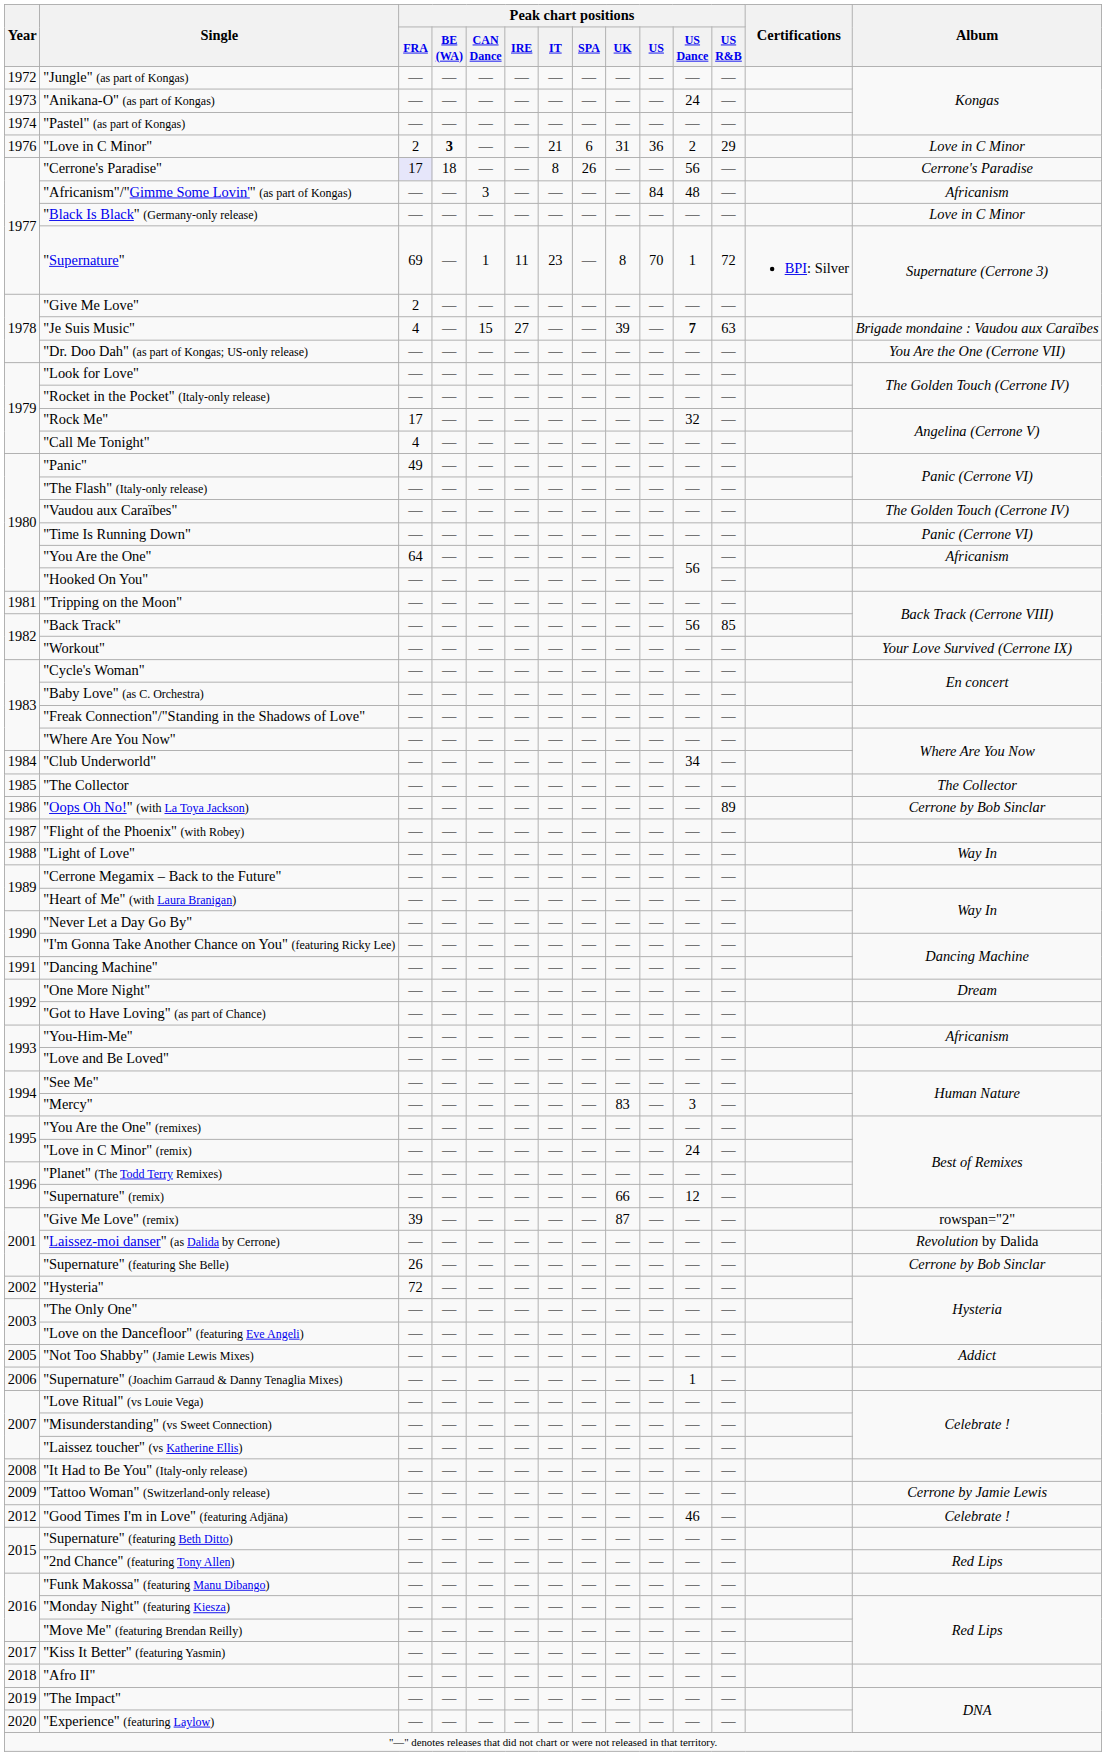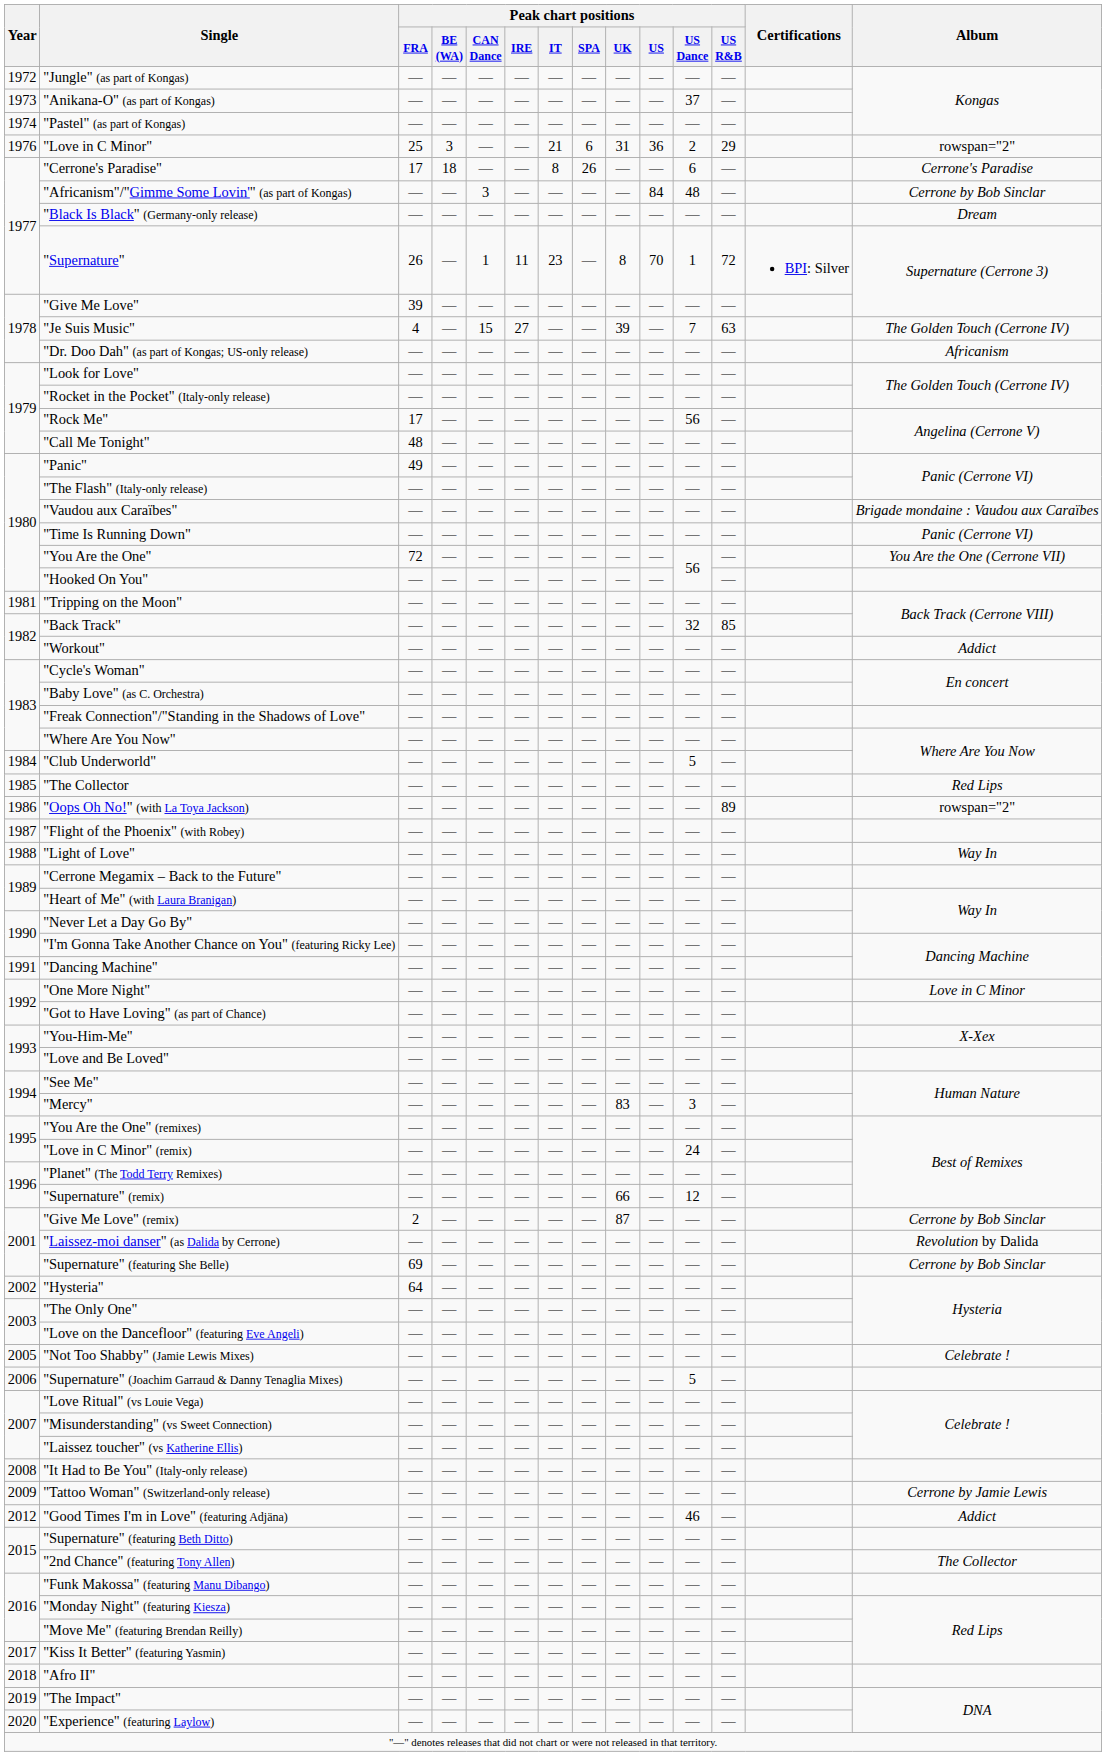(692, 100) 24 -> (692, 100) 37
(416, 146) 2 -> (416, 146) 25
(449, 146) bold -> (449, 146) normal
(977, 146) Love in C Minor -> (977, 146) rowspan="2"
(416, 169) lavender background -> (416, 169) no background
(692, 169) 56 -> (692, 169) 6
(977, 191) Africanism -> (977, 191) Cerrone by Bob Sinclar
(977, 214) Love in C Minor -> (977, 214) Dream
(416, 260) 69 -> (416, 260) 26
(416, 305) 2 -> (416, 305) 39
(692, 328) bold -> (692, 328) normal
(977, 328) Brigade mondaine : Vaudou aux Caraïbes -> (977, 328) The Golden Touch (Cerrone IV)
(977, 351) You Are the One (Cerrone VII) -> (977, 351) Africanism
(692, 419) 32 -> (692, 419) 56
(416, 442) 4 -> (416, 442) 48
(977, 511) The Golden Touch (Cerrone IV) -> (977, 511) Brigade mondaine : Vaudou aux Caraïbes
(416, 556) 64 -> (416, 556) 72
(977, 556) Africanism -> (977, 556) You Are the One (Cerrone VII)
(692, 625) 56 -> (692, 625) 32
(977, 648) Your Love Survived (Cerrone IX) -> (977, 648) Addict
(692, 762) 34 -> (692, 762) 5
(977, 785) The Collector -> (977, 785) Red Lips
(977, 807) Cerrone by Bob Sinclar -> (977, 807) rowspan="2"
(977, 990) Dream -> (977, 990) Love in C Minor
(977, 1036) Africanism -> (977, 1036) X-Xex
(416, 1218) 39 -> (416, 1218) 2
(977, 1218) rowspan="2" -> (977, 1218) Cerrone by Bob Sinclar
(416, 1264) 26 -> (416, 1264) 69
(416, 1287) 72 -> (416, 1287) 64
(977, 1356) Addict -> (977, 1356) Celebrate !
(692, 1378) 1 -> (692, 1378) 5
(977, 1515) Celebrate ! -> (977, 1515) Addict
(977, 1561) Red Lips -> (977, 1561) The Collector
